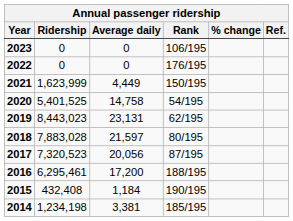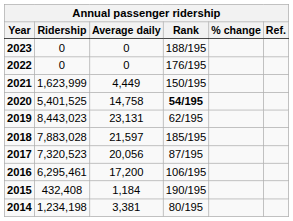(186, 47) 106/195 -> (186, 47) 188/195
(186, 101) normal -> (186, 101) bold
(186, 136) 80/195 -> (186, 136) 185/195
(186, 172) 188/195 -> (186, 172) 106/195
(186, 207) 185/195 -> (186, 207) 80/195
